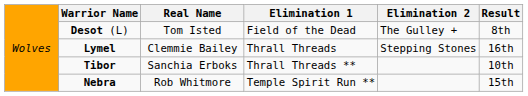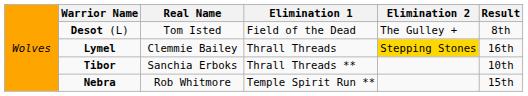(428, 48) no background -> (428, 48) gold background
